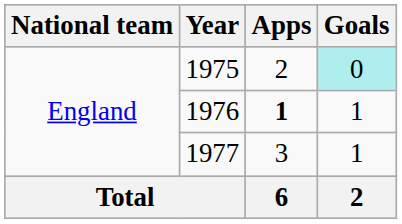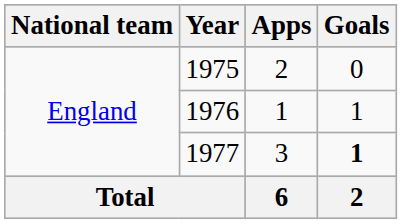(357, 68) paleturquoise background -> (357, 68) no background
(281, 111) bold -> (281, 111) normal
(357, 153) normal -> (357, 153) bold
